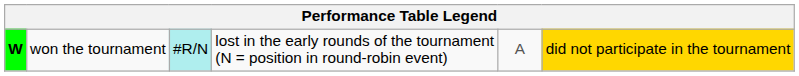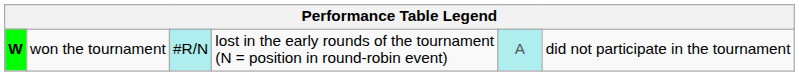(520, 51) no background -> (520, 51) paleturquoise background
(668, 51) gold background -> (668, 51) no background
